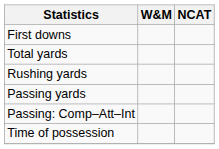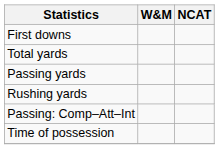rows swapped: (47, 74) <-> (46, 94)
